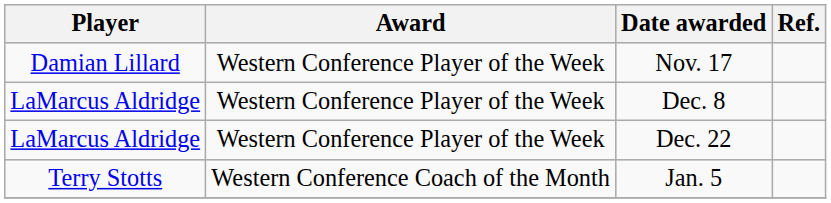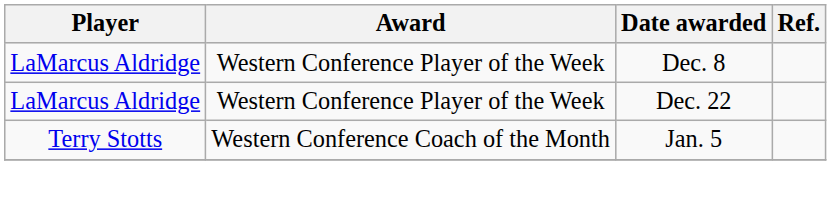- row: (694, 62)
